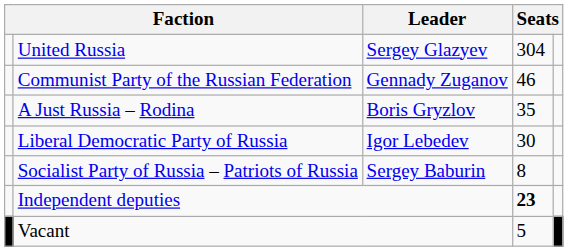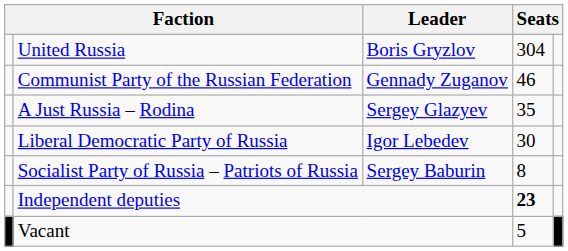(427, 49) Sergey Glazyev -> (421, 49) Boris Gryzlov
(421, 110) Boris Gryzlov -> (427, 110) Sergey Glazyev
